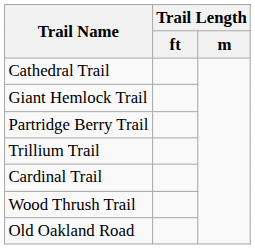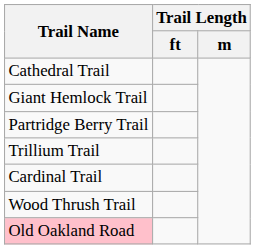(71, 230) no background -> (71, 230) pink background
